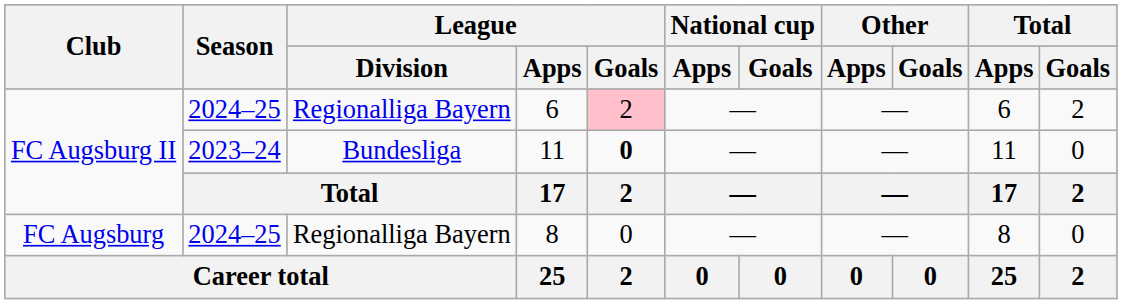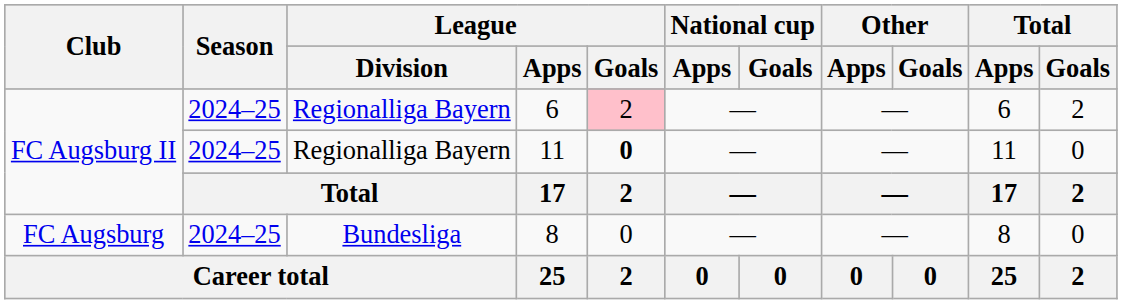(235, 151) 2023–24 -> (235, 151) 2024–25
(402, 151) Bundesliga -> (402, 151) Regionalliga Bayern
(402, 234) Regionalliga Bayern -> (402, 234) Bundesliga
